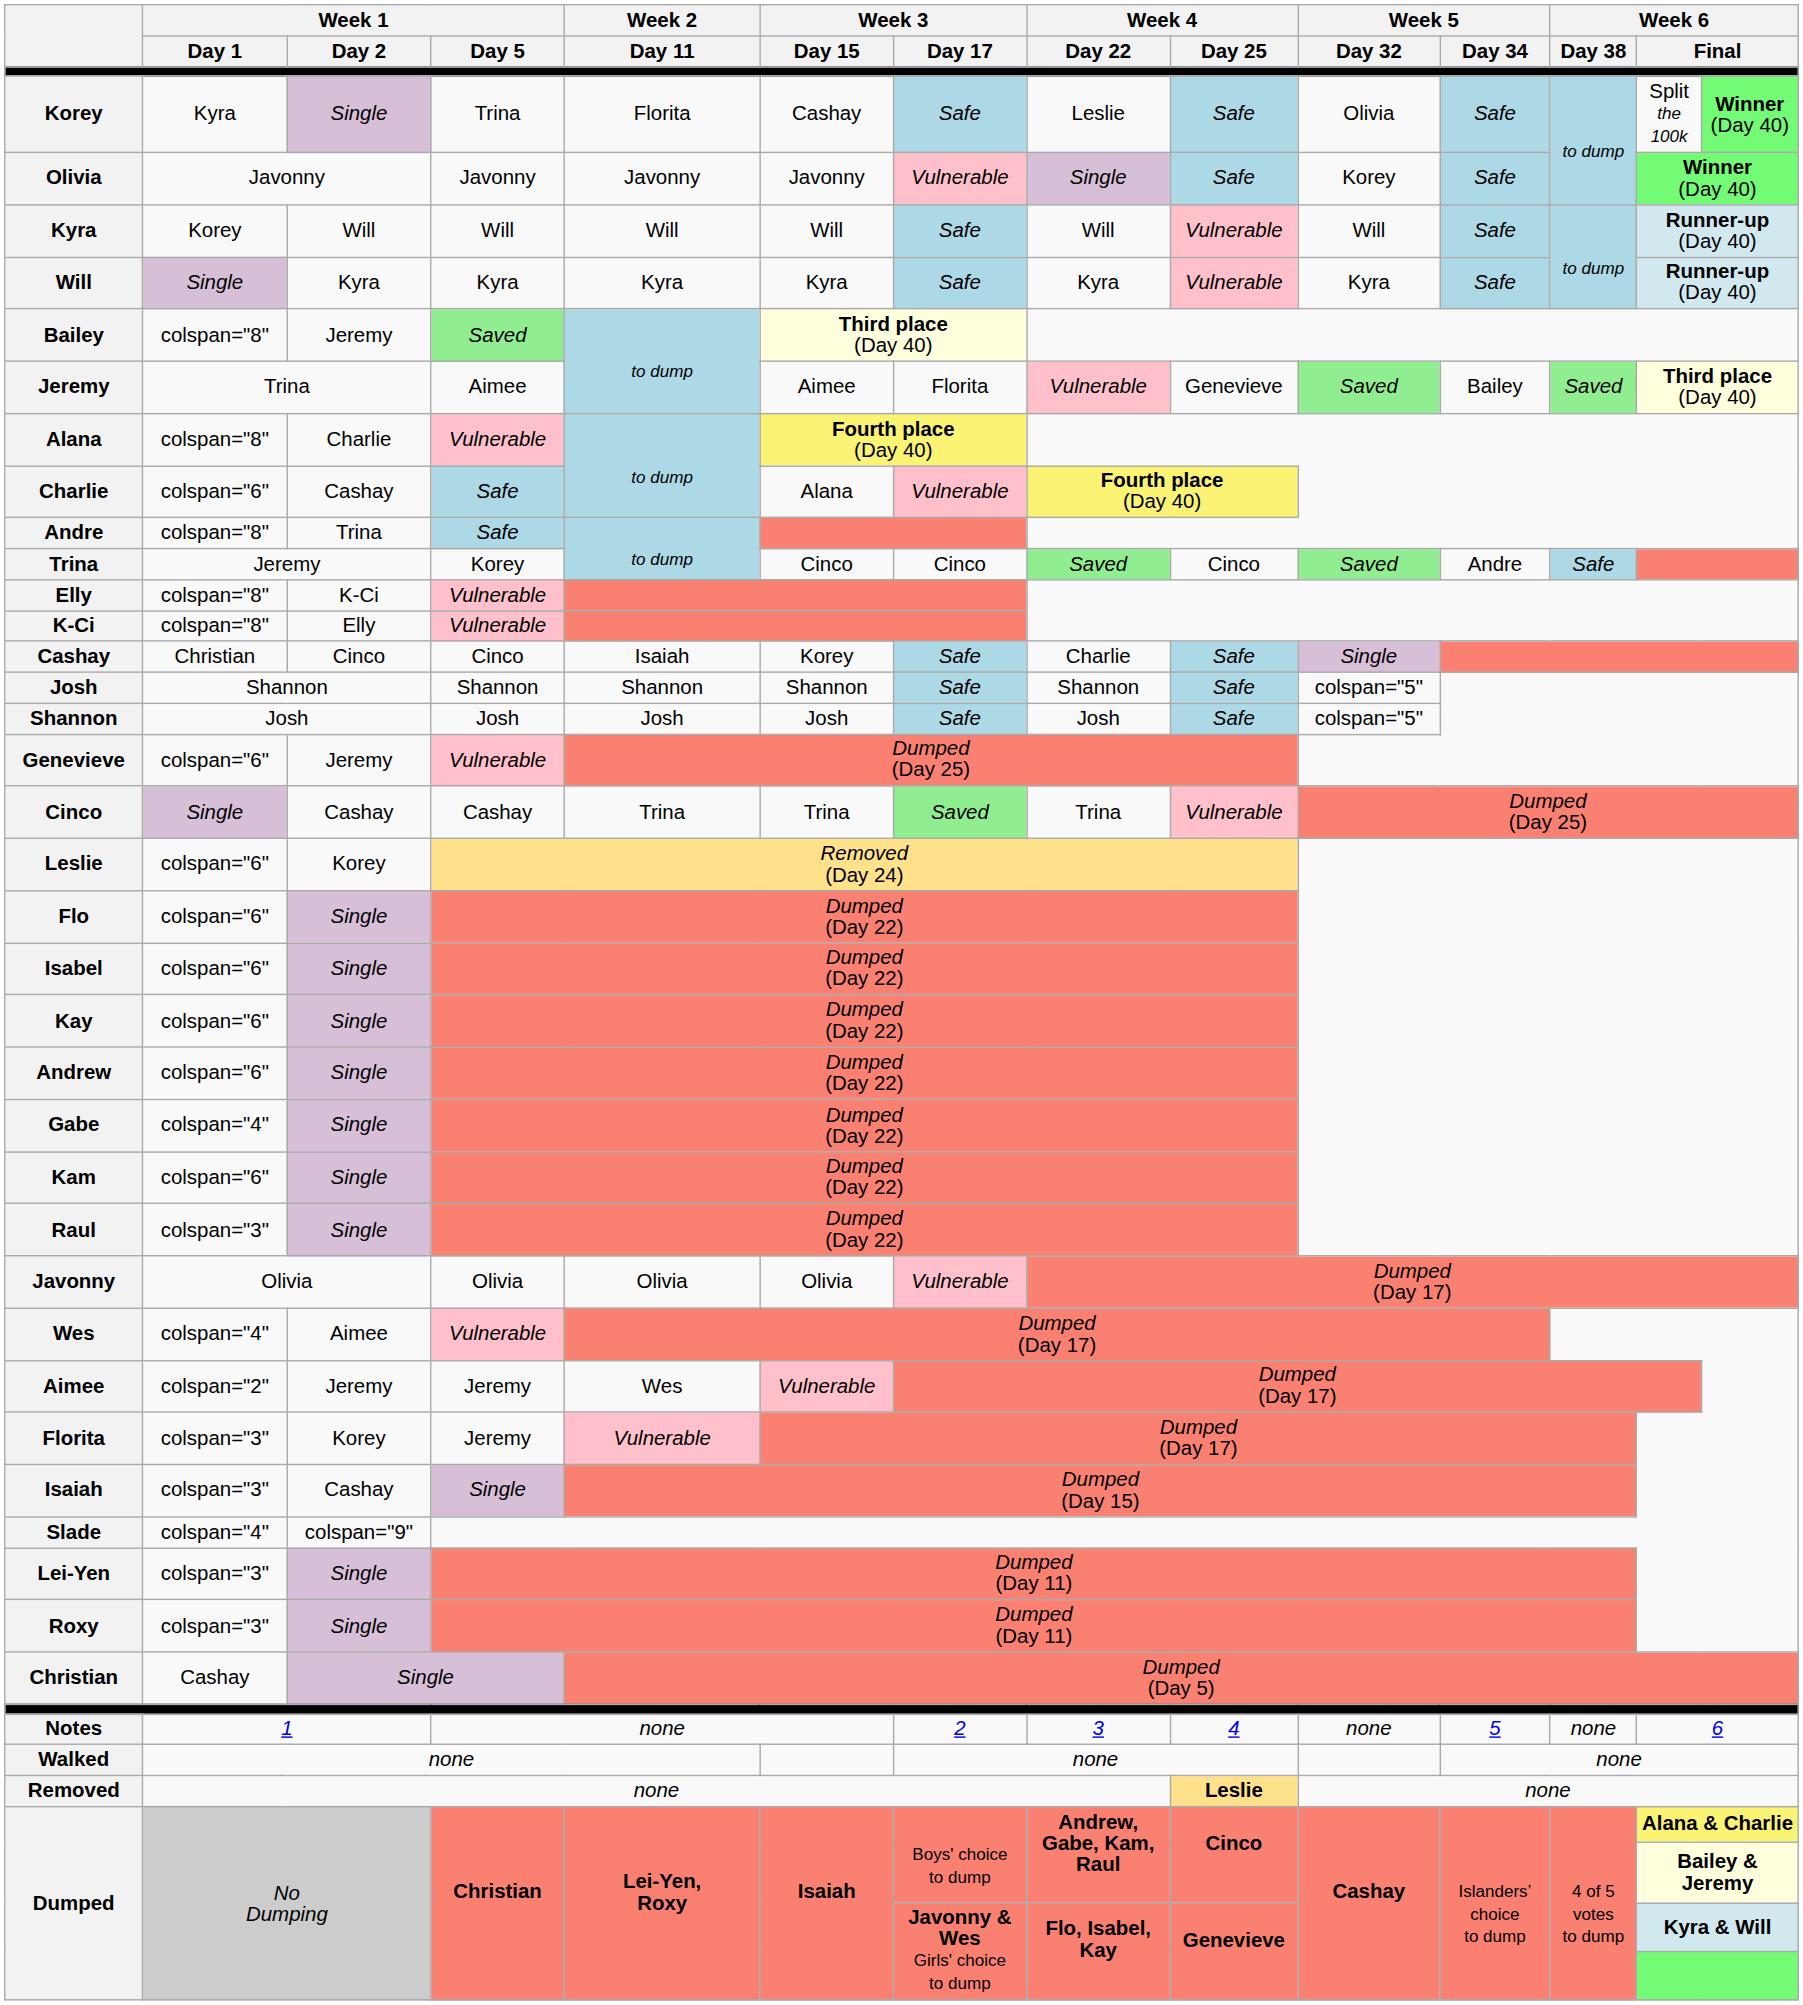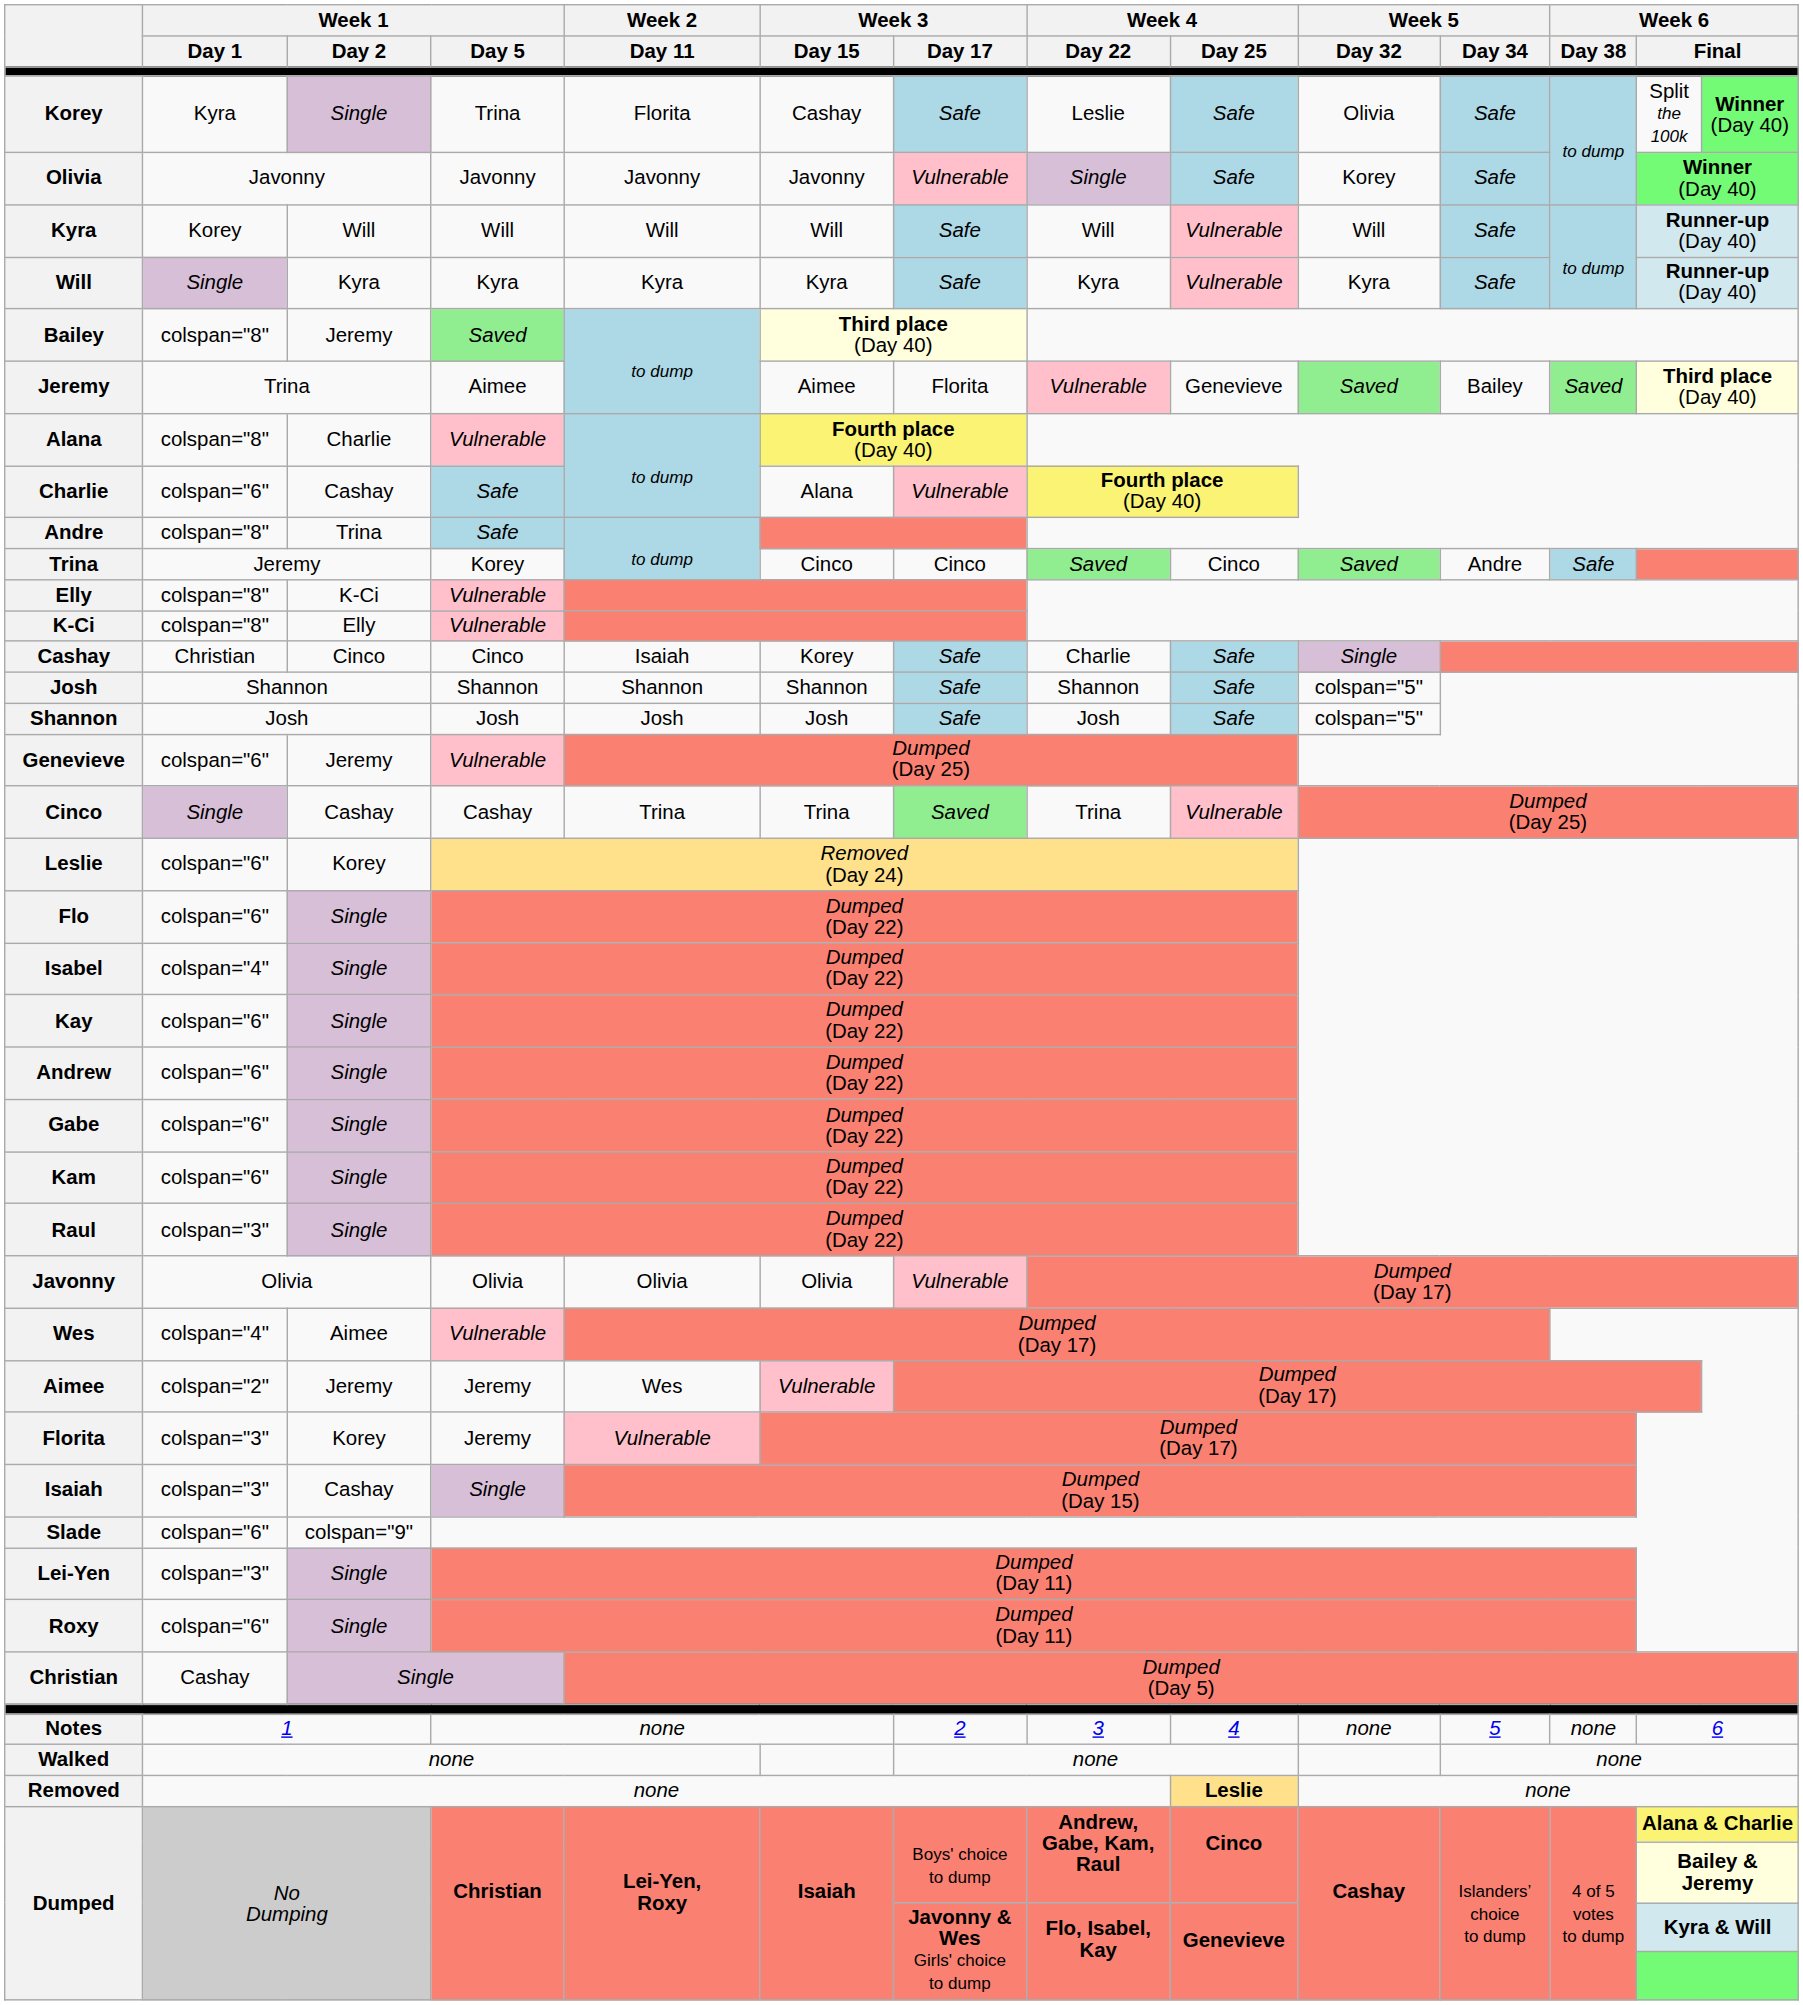(215, 968) colspan="6" -> (215, 968) colspan="4"
(215, 1125) colspan="4" -> (215, 1125) colspan="6"
(215, 1532) colspan="4" -> (215, 1532) colspan="6"
(215, 1625) colspan="3" -> (215, 1625) colspan="6"
